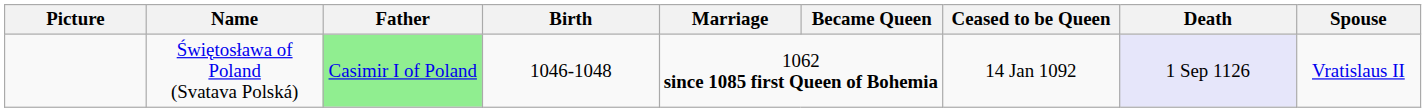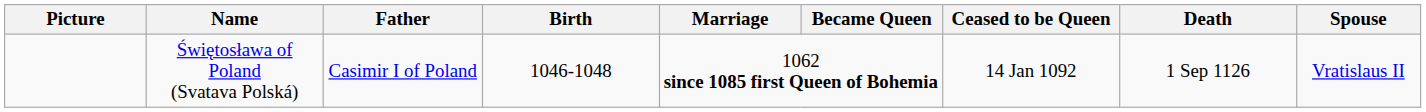(403, 70) lightgreen background -> (403, 70) no background
(1208, 70) lavender background -> (1208, 70) no background
